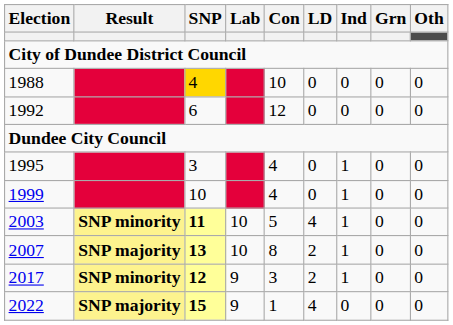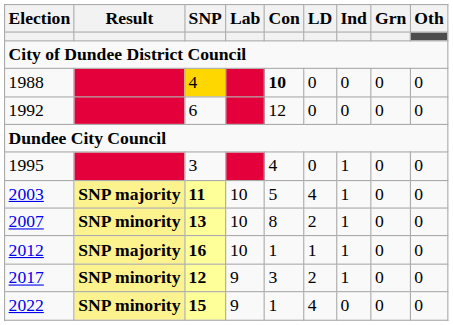(277, 82) normal -> (277, 82) bold
- row: (26, 194)
(129, 221) SNP minority -> (129, 194) SNP majority
(129, 249) SNP majority -> (129, 221) SNP minority
+ row: (26, 249)
(129, 305) SNP majority -> (129, 305) SNP minority
